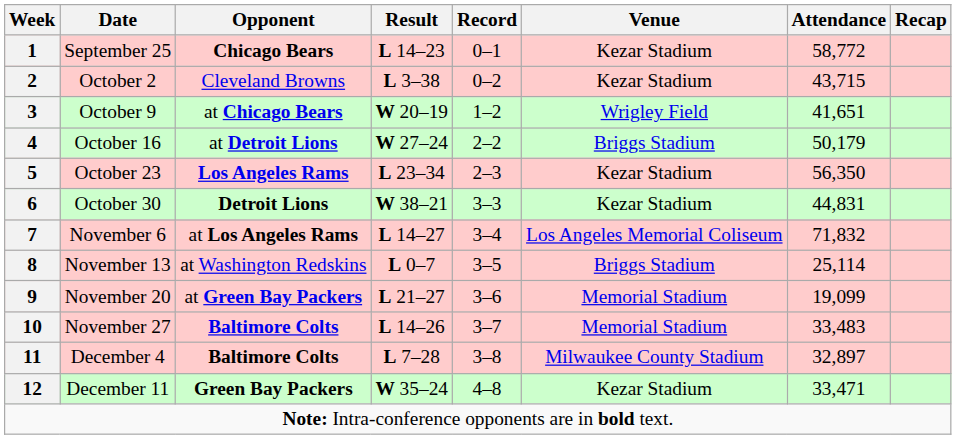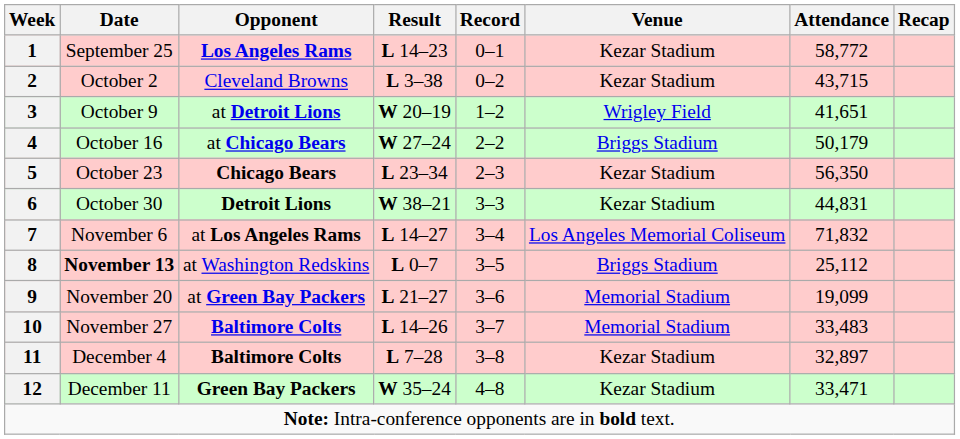(273, 50) Chicago Bears -> (276, 50) Los Angeles Rams
(273, 111) at Chicago Bears -> (276, 111) at Detroit Lions
(273, 142) at Detroit Lions -> (276, 142) at Chicago Bears
(273, 173) Los Angeles Rams -> (276, 173) Chicago Bears
(118, 265) normal -> (119, 265) bold
(839, 265) 25,114 -> (842, 265) 25,112
(654, 357) Milwaukee County Stadium -> (657, 357) Kezar Stadium
